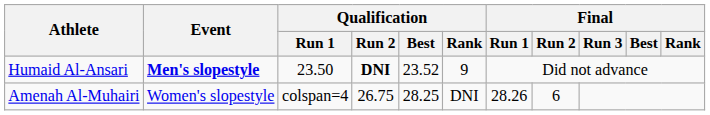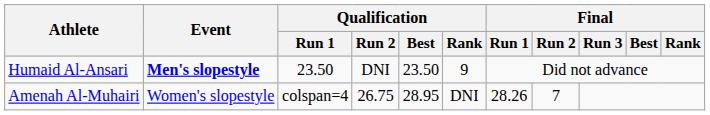(376, 69) bold -> (376, 69) normal
(421, 69) 23.52 -> (421, 69) 23.50
(421, 96) 28.25 -> (421, 96) 28.95
(556, 96) 6 -> (556, 96) 7
